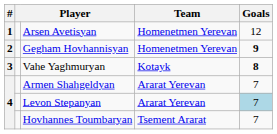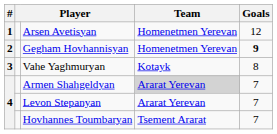(256, 66) bold -> (256, 66) normal
(171, 84) no background -> (171, 84) lightgrey background
(256, 102) lightblue background -> (256, 102) no background
